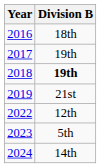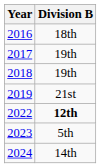(66, 73) bold -> (66, 73) normal
(66, 113) normal -> (66, 113) bold
